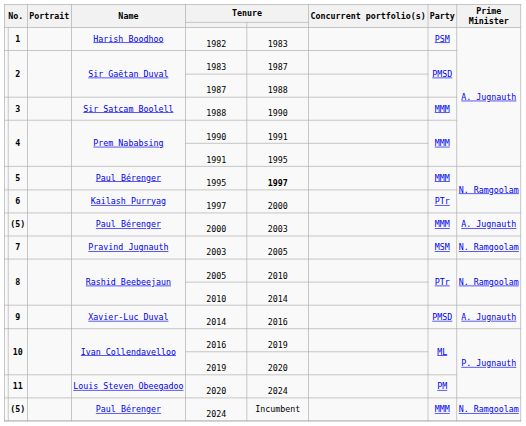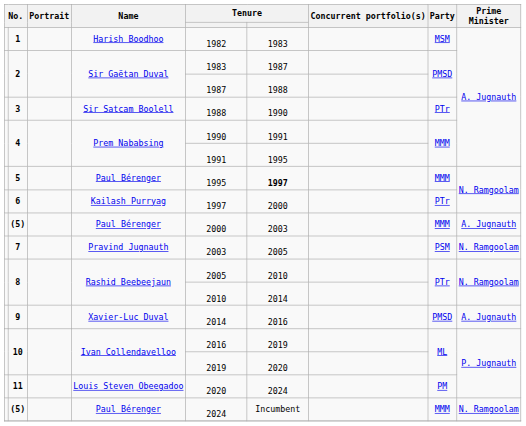(442, 39) PSM -> (442, 39) MSM
(442, 109) MMM -> (442, 109) PTr
(442, 247) MSM -> (442, 247) PSM
